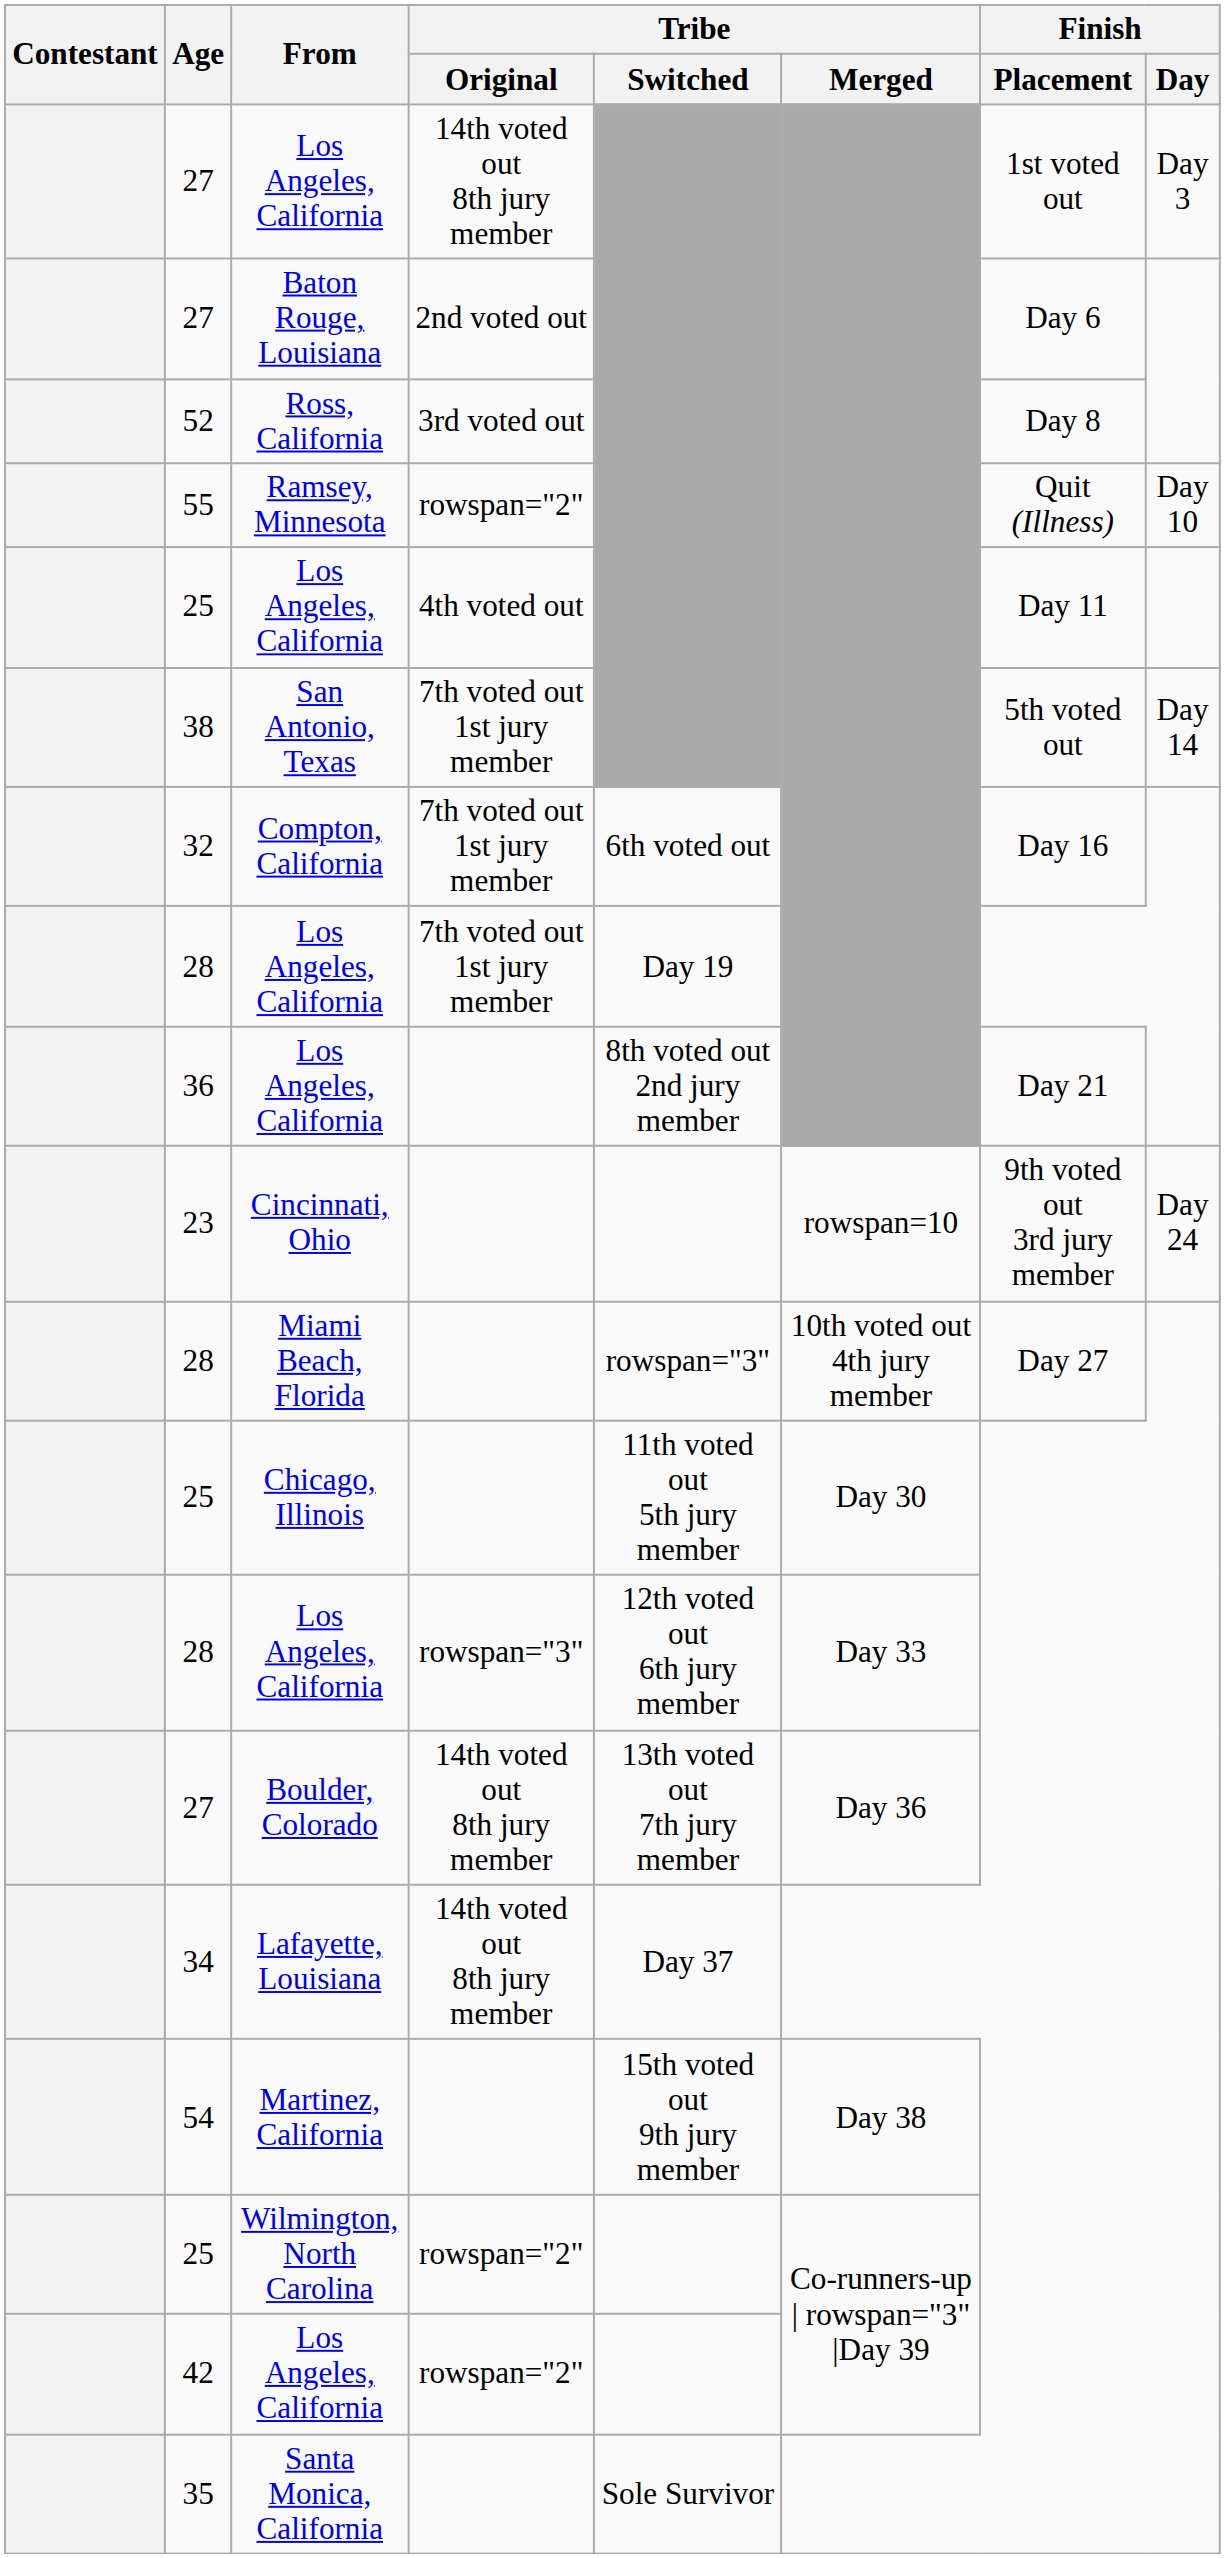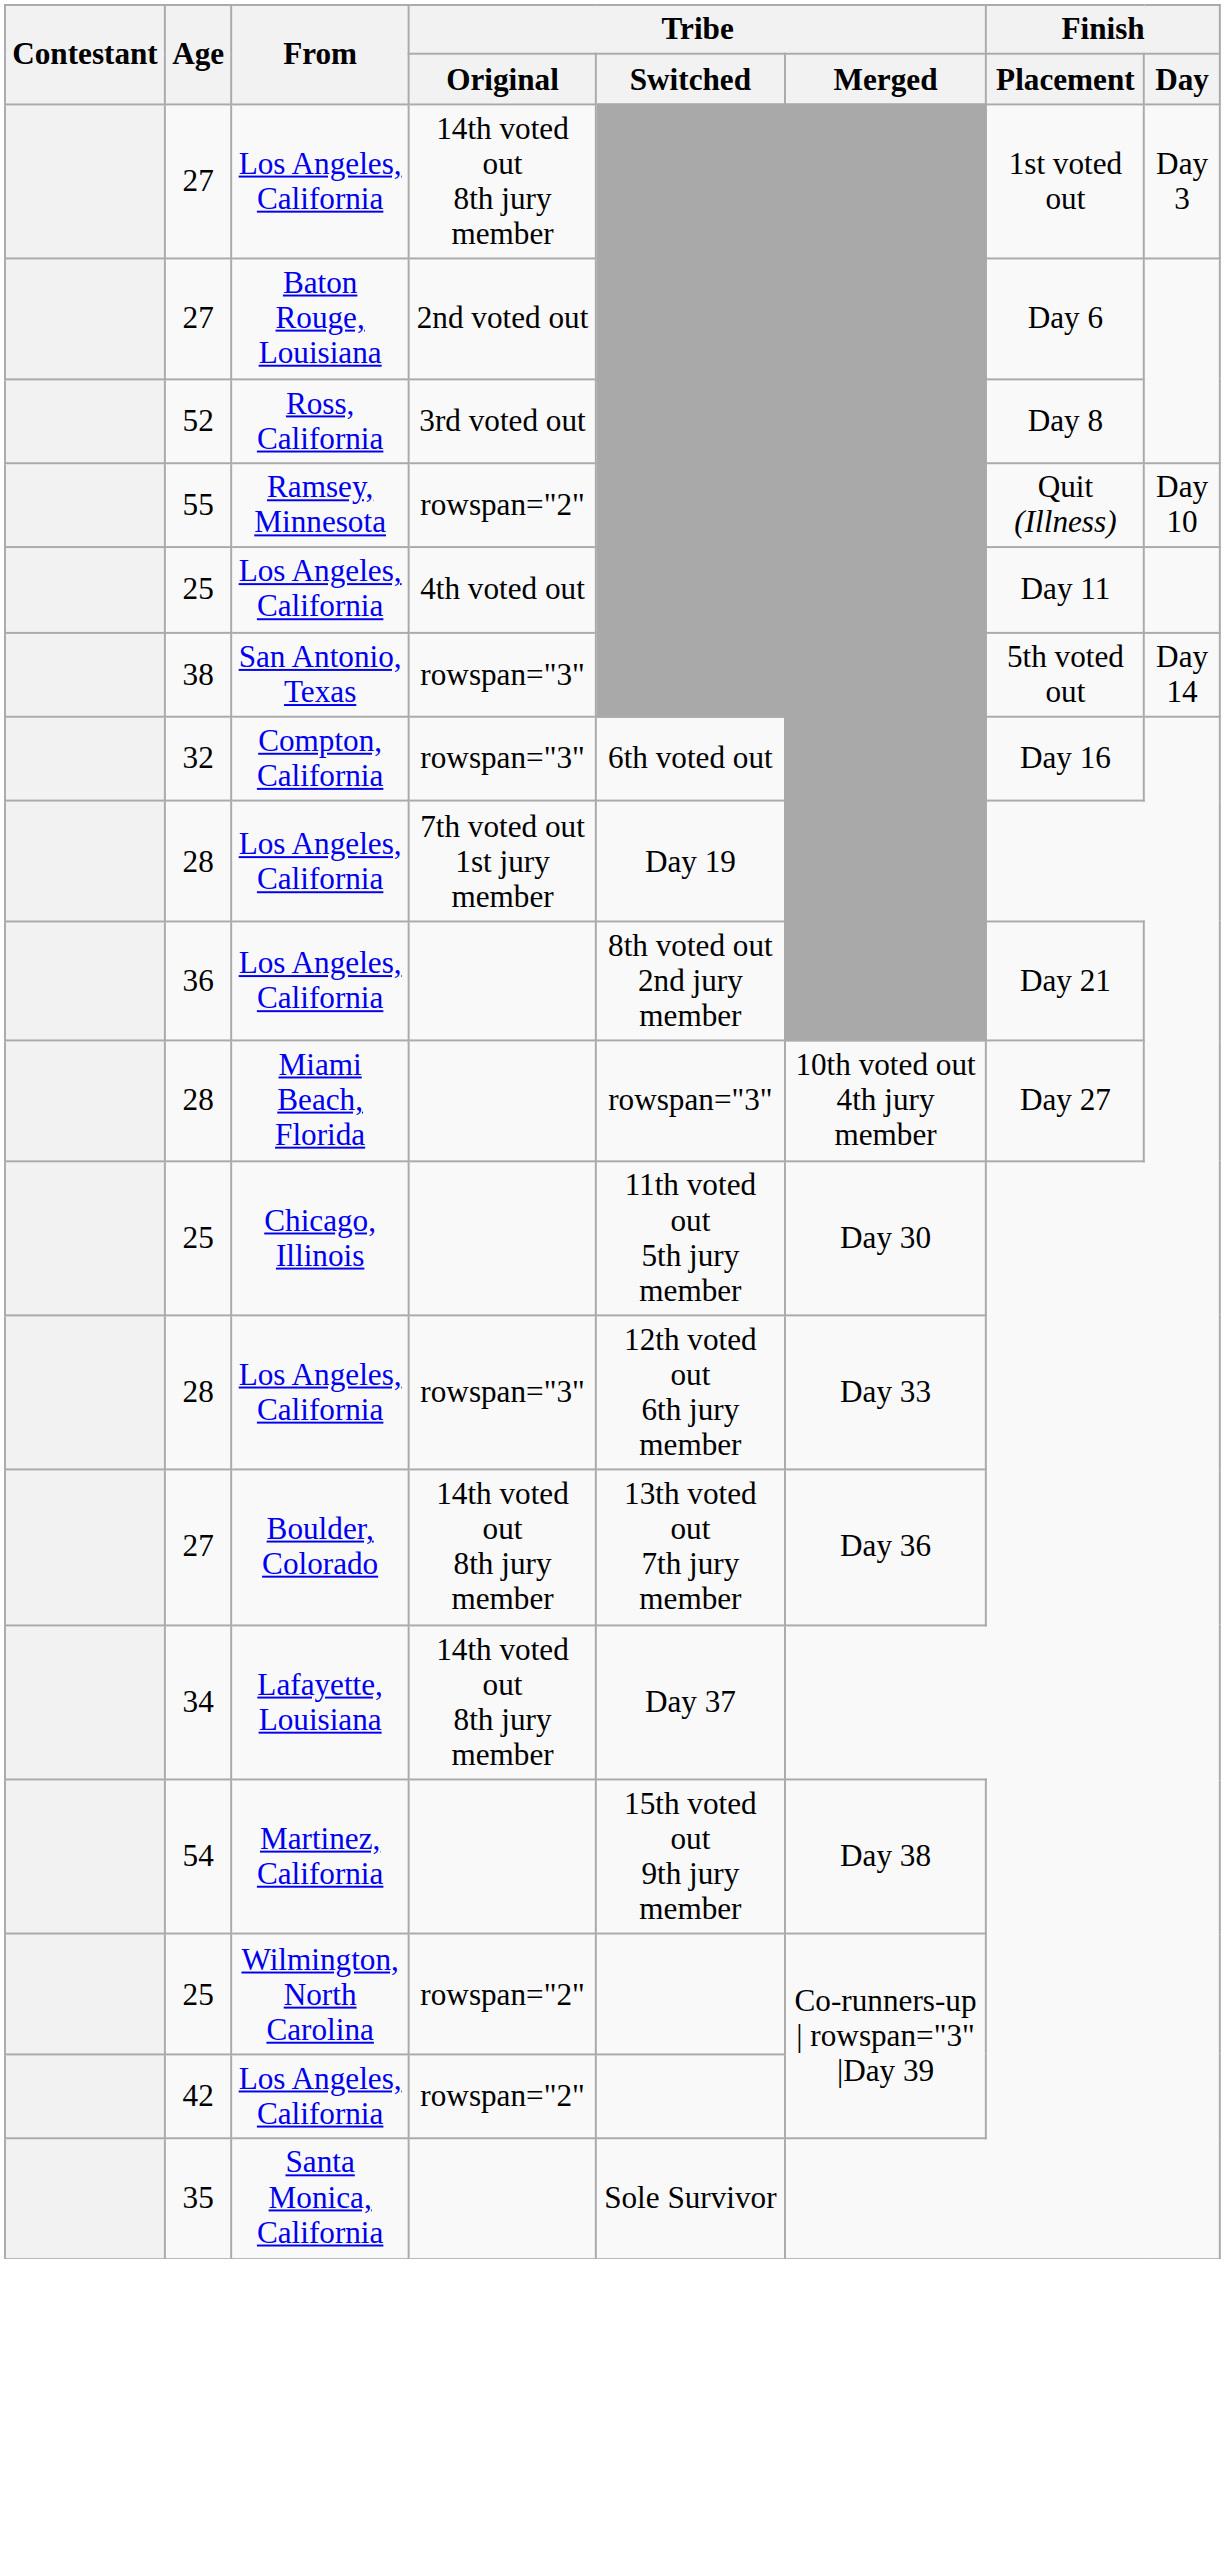(501, 726) 7th voted out 1st jury member -> (503, 673) rowspan="3"
(501, 846) 7th voted out 1st jury member -> (503, 758) rowspan="3"
- row: (198, 1222)
